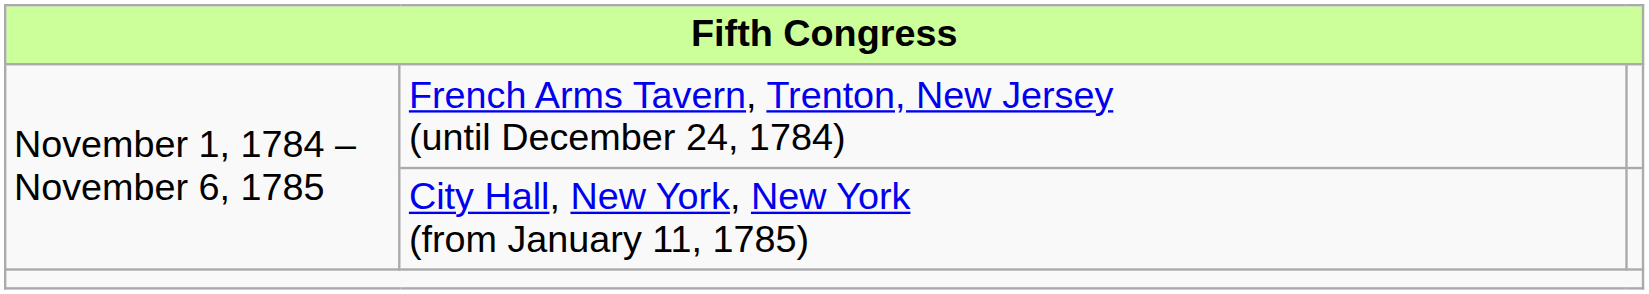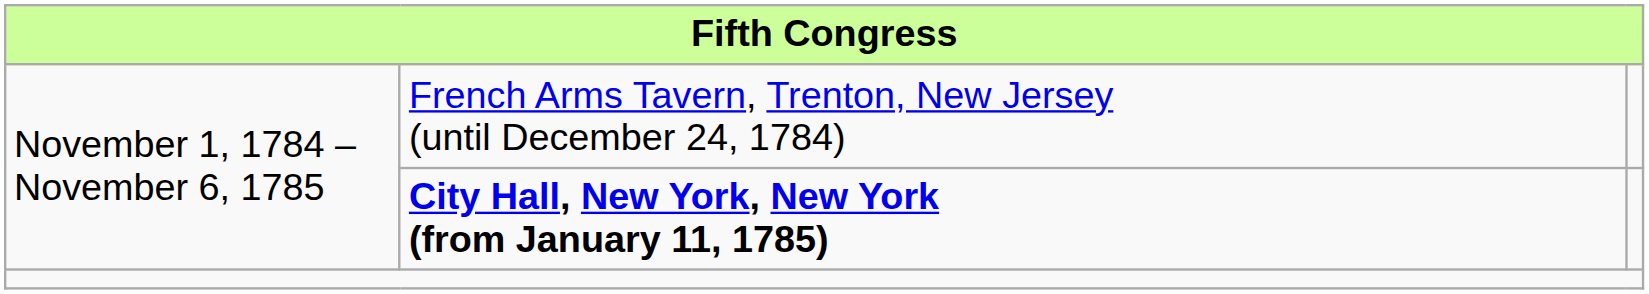(660, 217) normal -> (674, 217) bold
